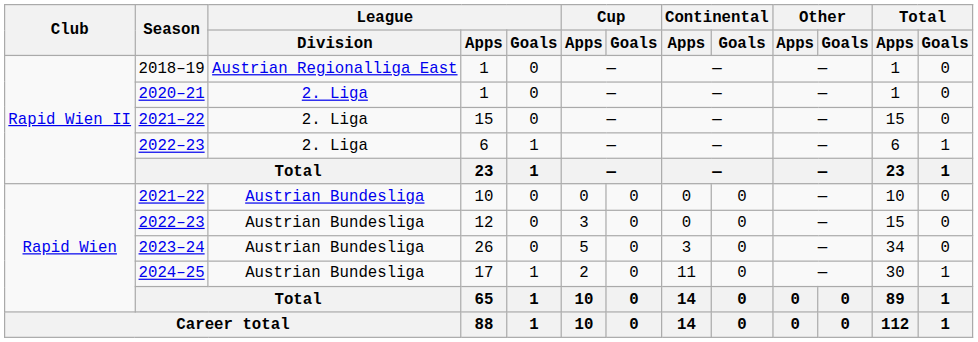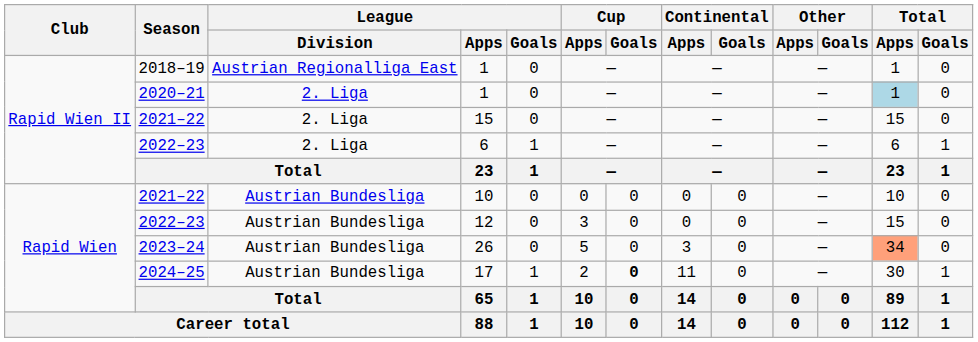(895, 94) no background -> (895, 94) lightblue background
(895, 248) no background -> (895, 248) lightsalmon background
(634, 274) normal -> (634, 274) bold
